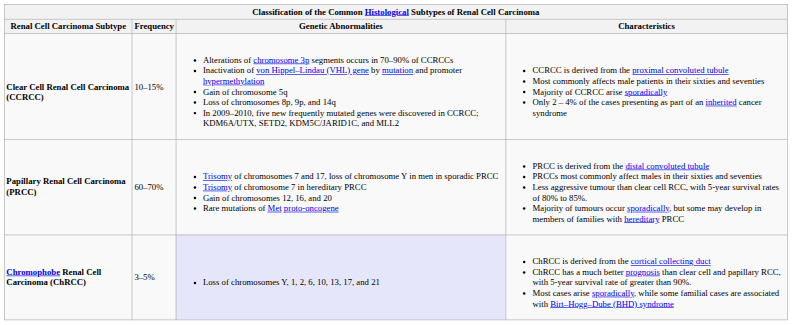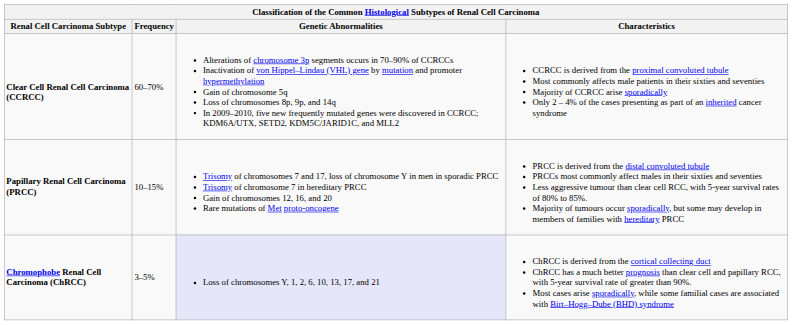(149, 86) 10–15% -> (149, 86) 60–70%
(149, 187) 60–70% -> (149, 187) 10–15%
